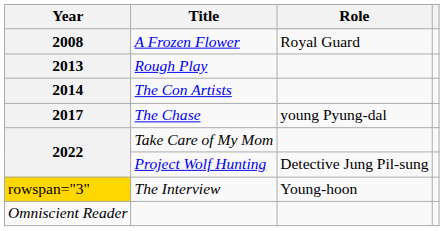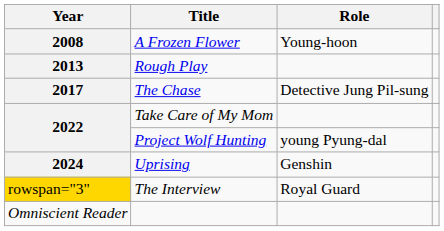(320, 41) Royal Guard -> (319, 41) Young-hoon
- row: (183, 90)
(334, 115) young Pyung-dal -> (354, 90) Detective Jung Pil-sung
(354, 164) Detective Jung Pil-sung -> (334, 139) young Pyung-dal
+ row: (162, 164)
(319, 189) Young-hoon -> (320, 189) Royal Guard
